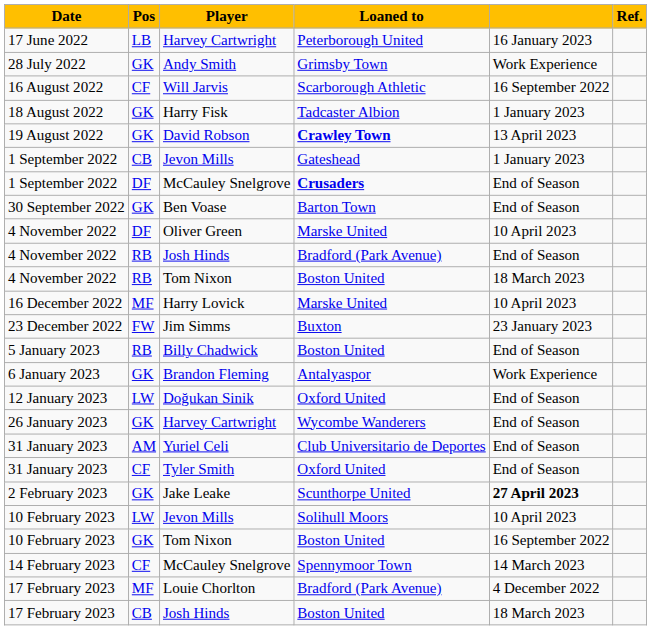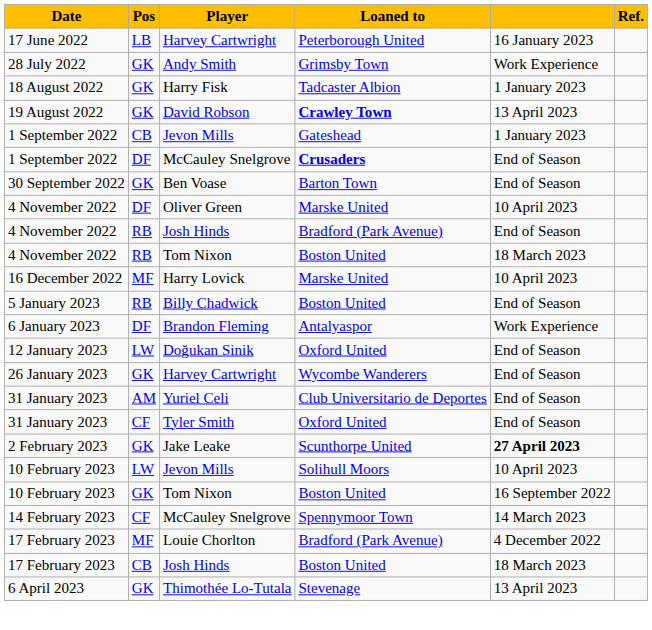- row: (56, 87)
- row: (65, 326)
(143, 374) GK -> (141, 326) DF
+ row: (46, 588)
